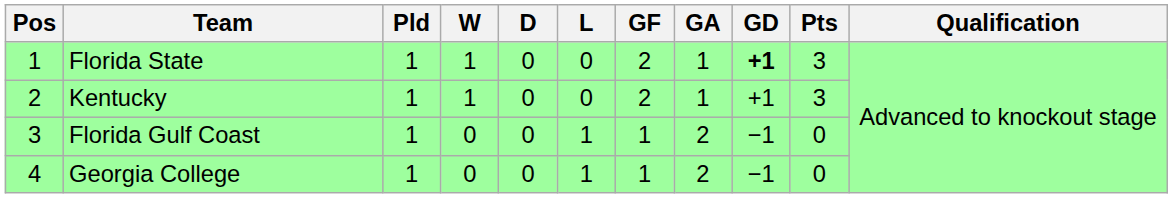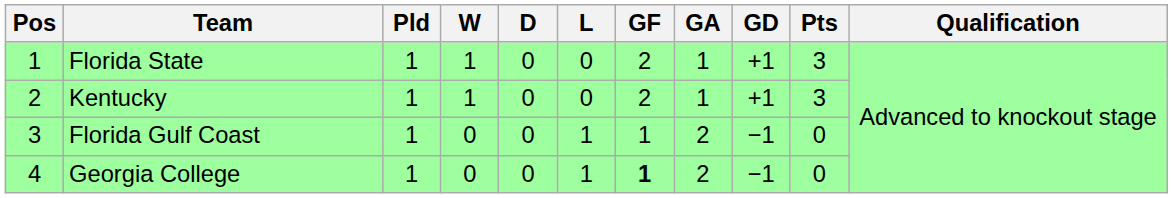(761, 60) bold -> (761, 60) normal
(645, 173) normal -> (645, 173) bold
